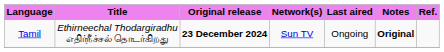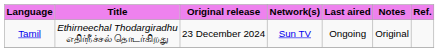(225, 33) bold -> (224, 33) normal
(396, 33) bold -> (392, 33) normal
